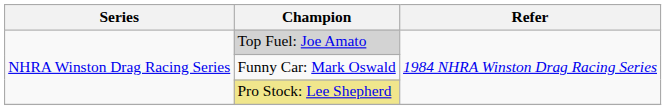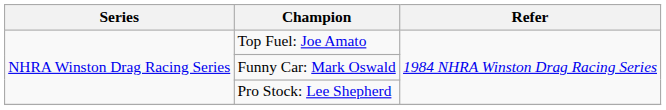(302, 41) lightgrey background -> (302, 41) no background
(314, 92) khaki background -> (314, 92) no background
